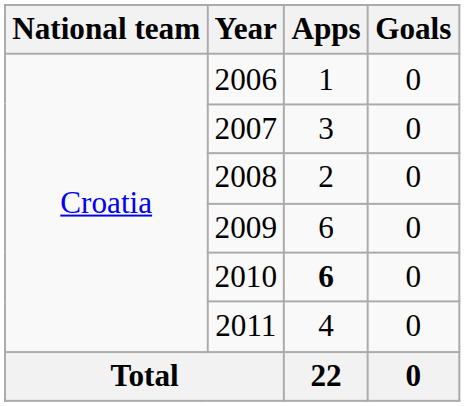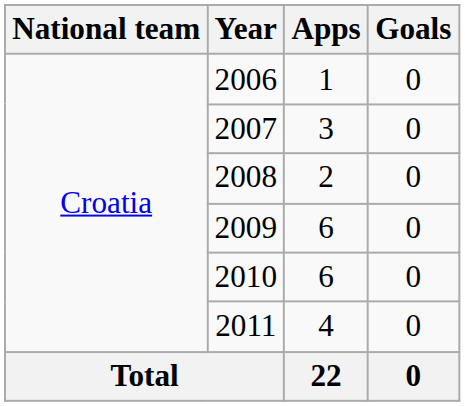(326, 276) bold -> (326, 276) normal
